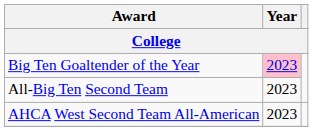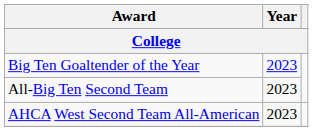(282, 65) pink background -> (282, 65) no background
